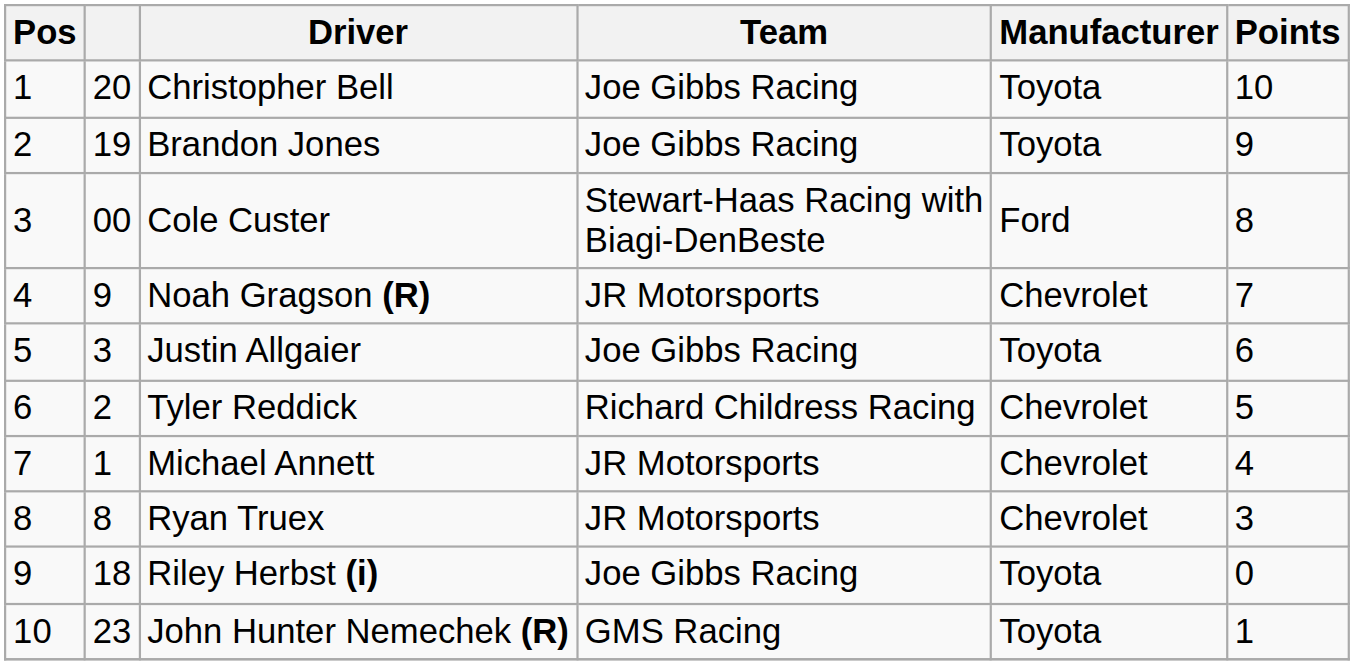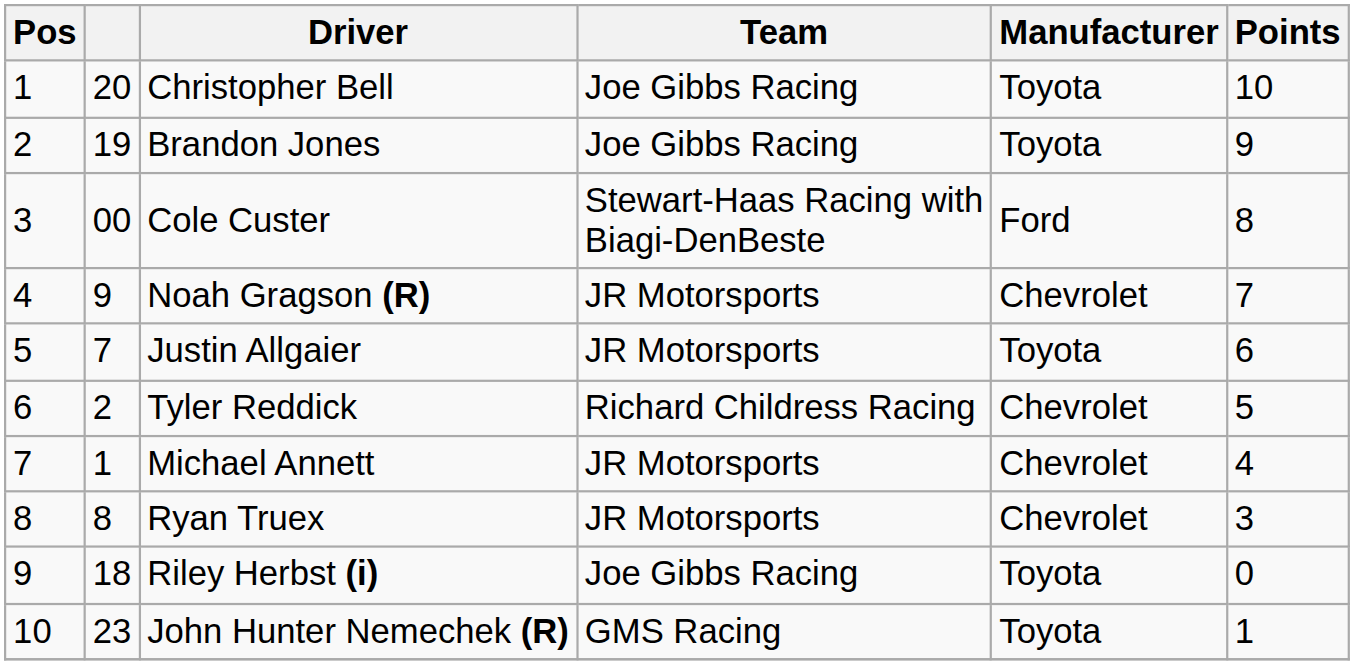(102, 350) 3 -> (102, 350) 7
(722, 350) Joe Gibbs Racing -> (702, 350) JR Motorsports
